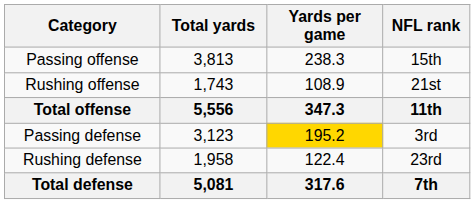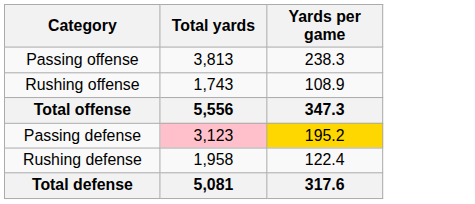- column: (426, 25)
(213, 135) no background -> (213, 135) pink background
